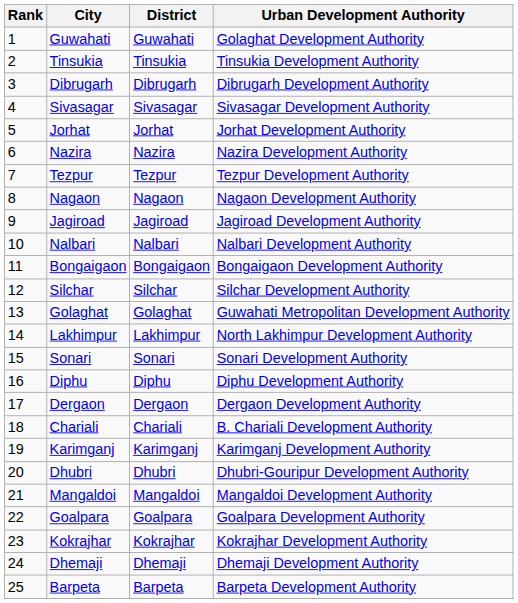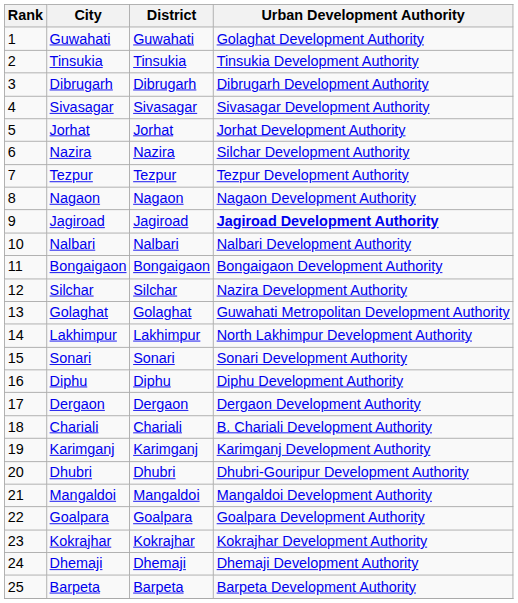(312, 152) Nazira Development Authority -> (313, 152) Silchar Development Authority
(319, 221) normal -> (328, 221) bold
(313, 289) Silchar Development Authority -> (312, 289) Nazira Development Authority
